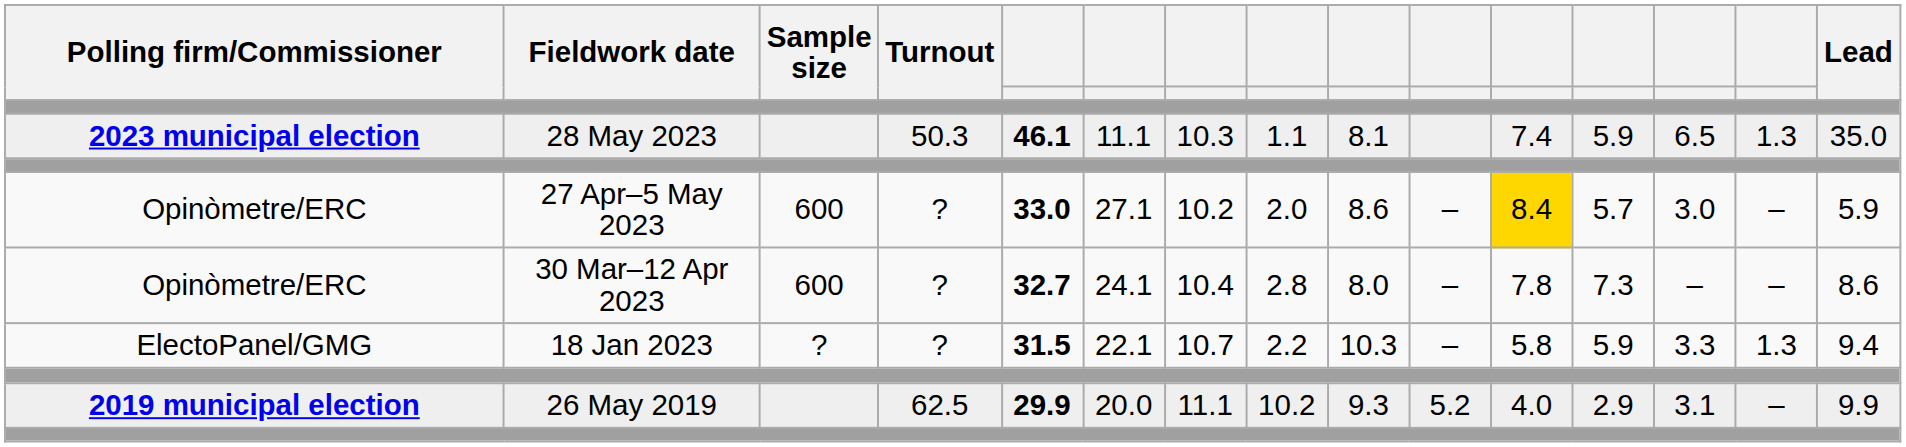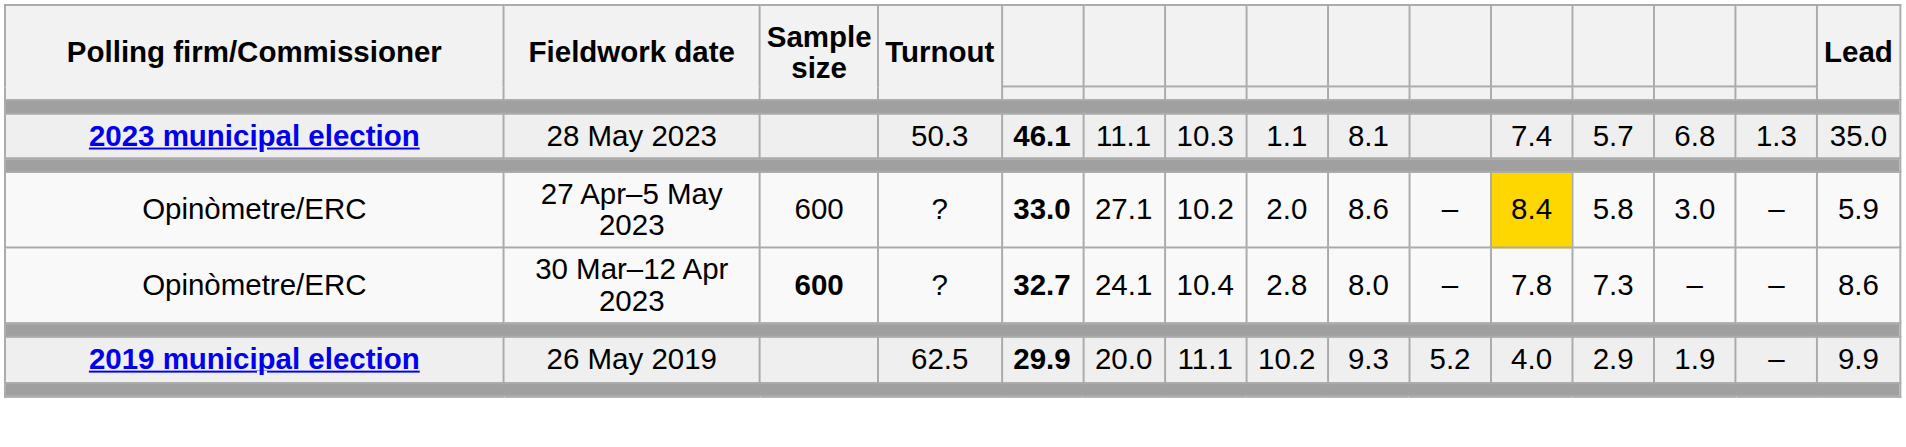(1613, 135) 5.9 -> (1613, 135) 5.7
(1695, 135) 6.5 -> (1695, 135) 6.8
(1613, 209) 5.7 -> (1613, 209) 5.8
(819, 285) normal -> (819, 285) bold
- row: (254, 345)
(1695, 404) 3.1 -> (1695, 359) 1.9
